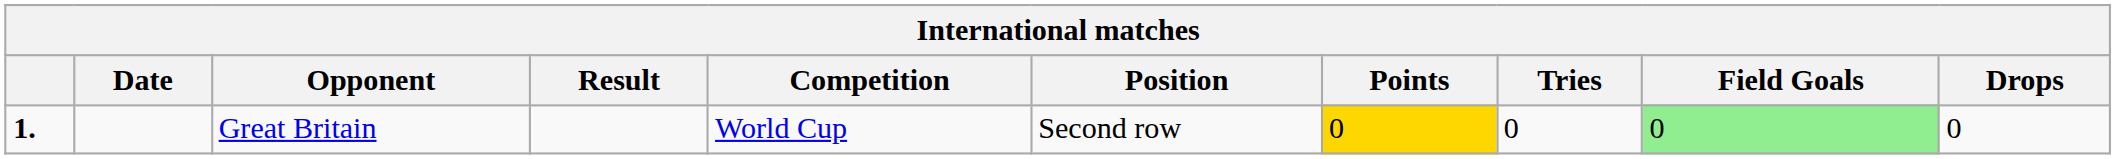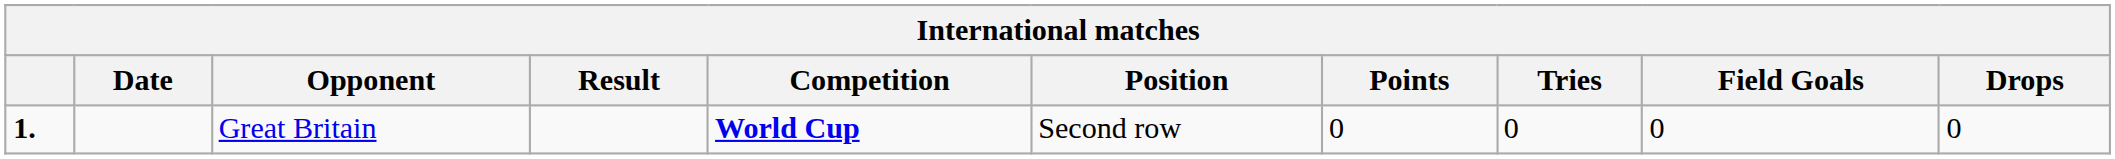(781, 128) normal -> (787, 128) bold
(1337, 128) gold background -> (1337, 128) no background
(1657, 128) lightgreen background -> (1657, 128) no background
